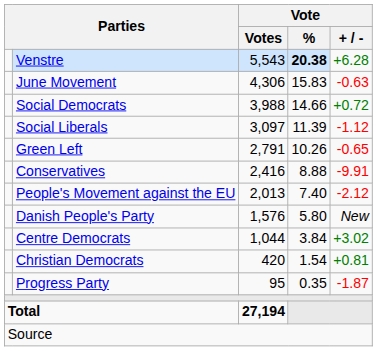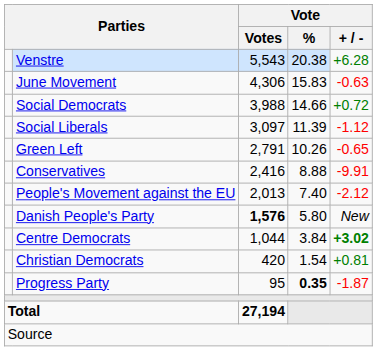(309, 60) bold -> (309, 60) normal
(267, 216) normal -> (267, 216) bold
(351, 238) normal -> (351, 238) bold
(313, 283) normal -> (313, 283) bold
